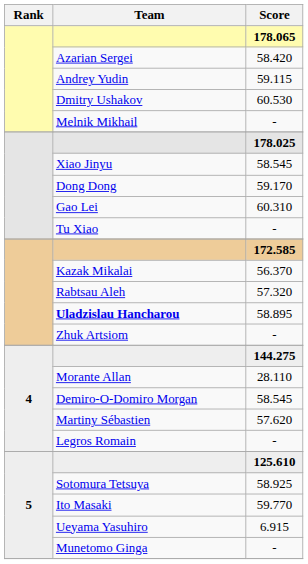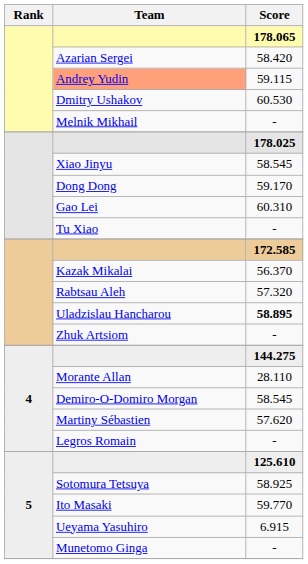(92, 79) no background -> (92, 79) lightsalmon background
(118, 313) bold -> (113, 313) normal
(274, 313) normal -> (274, 313) bold
